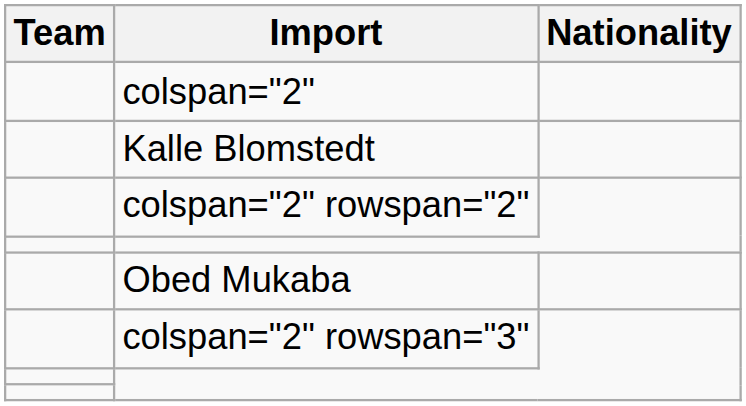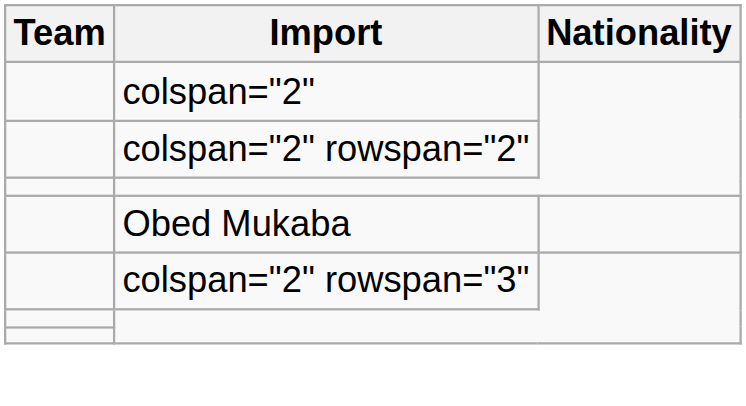- row: (60, 149)
